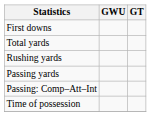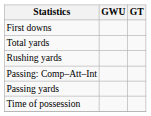rows swapped: (33, 73) <-> (52, 88)
